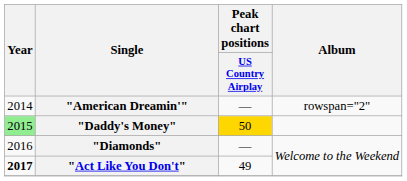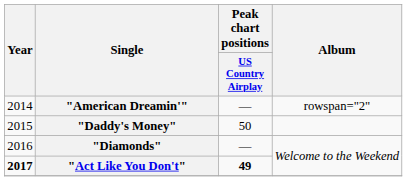(20, 125) lightgreen background -> (20, 125) no background
(245, 125) gold background -> (245, 125) no background
(245, 166) normal -> (245, 166) bold
